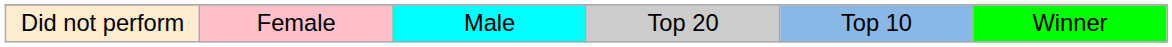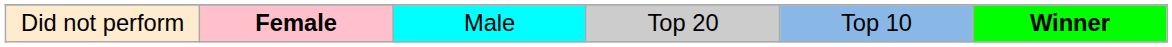(296, 23) normal -> (296, 23) bold
(1070, 23) normal -> (1070, 23) bold
